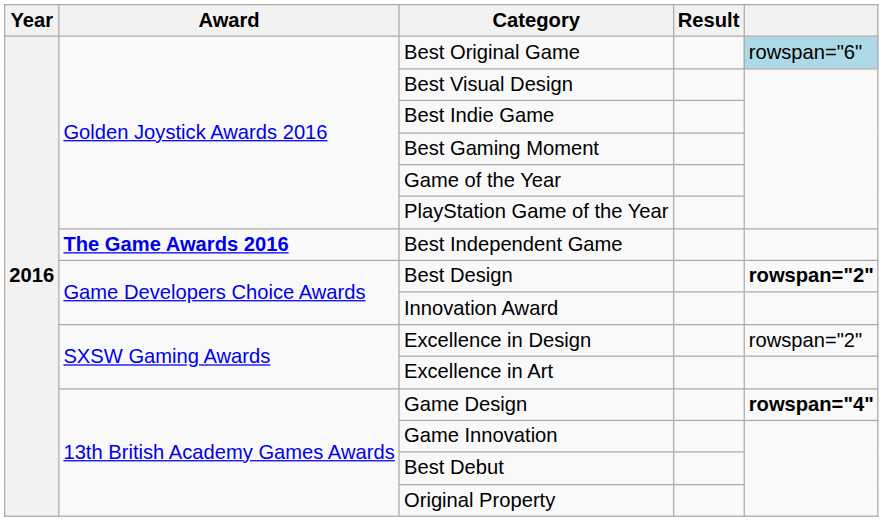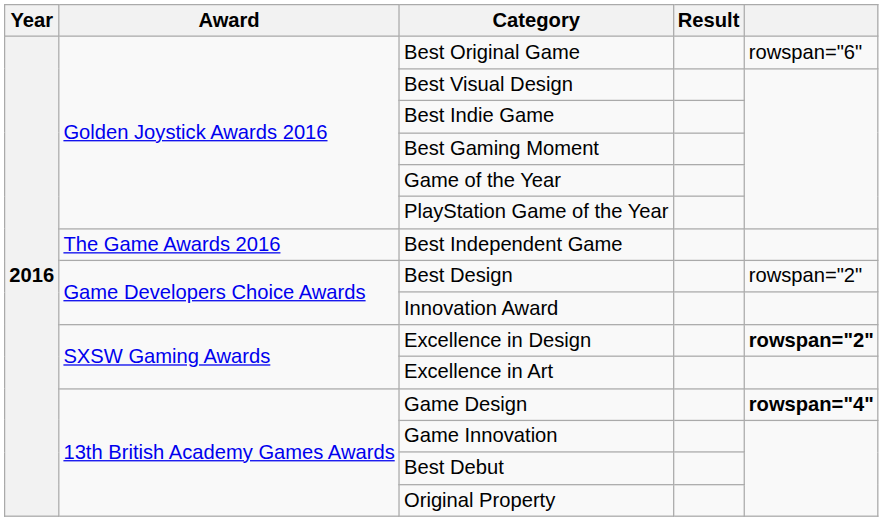(805, 52) lightblue background -> (805, 52) no background
(176, 244) bold -> (172, 244) normal
(811, 276) bold -> (805, 276) normal
(805, 340) normal -> (811, 340) bold
